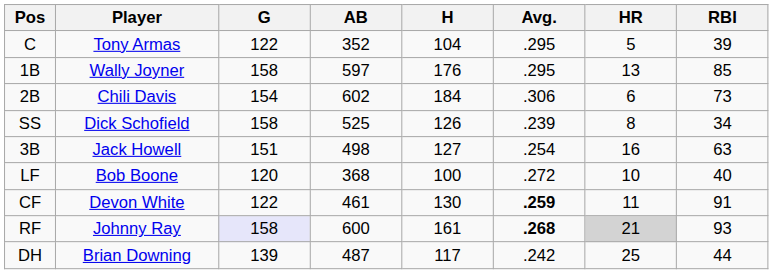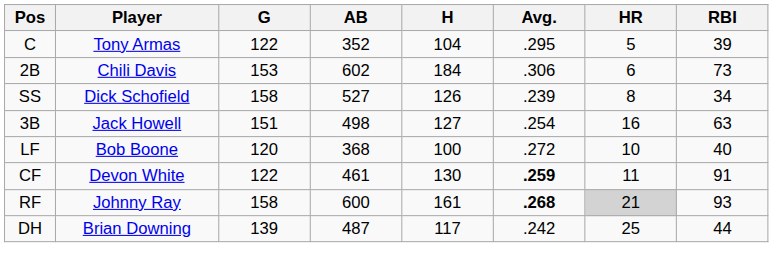- row: (30, 70)
(264, 96) 154 -> (264, 70) 153
(356, 123) 525 -> (356, 96) 527
(264, 228) lavender background -> (264, 202) no background
